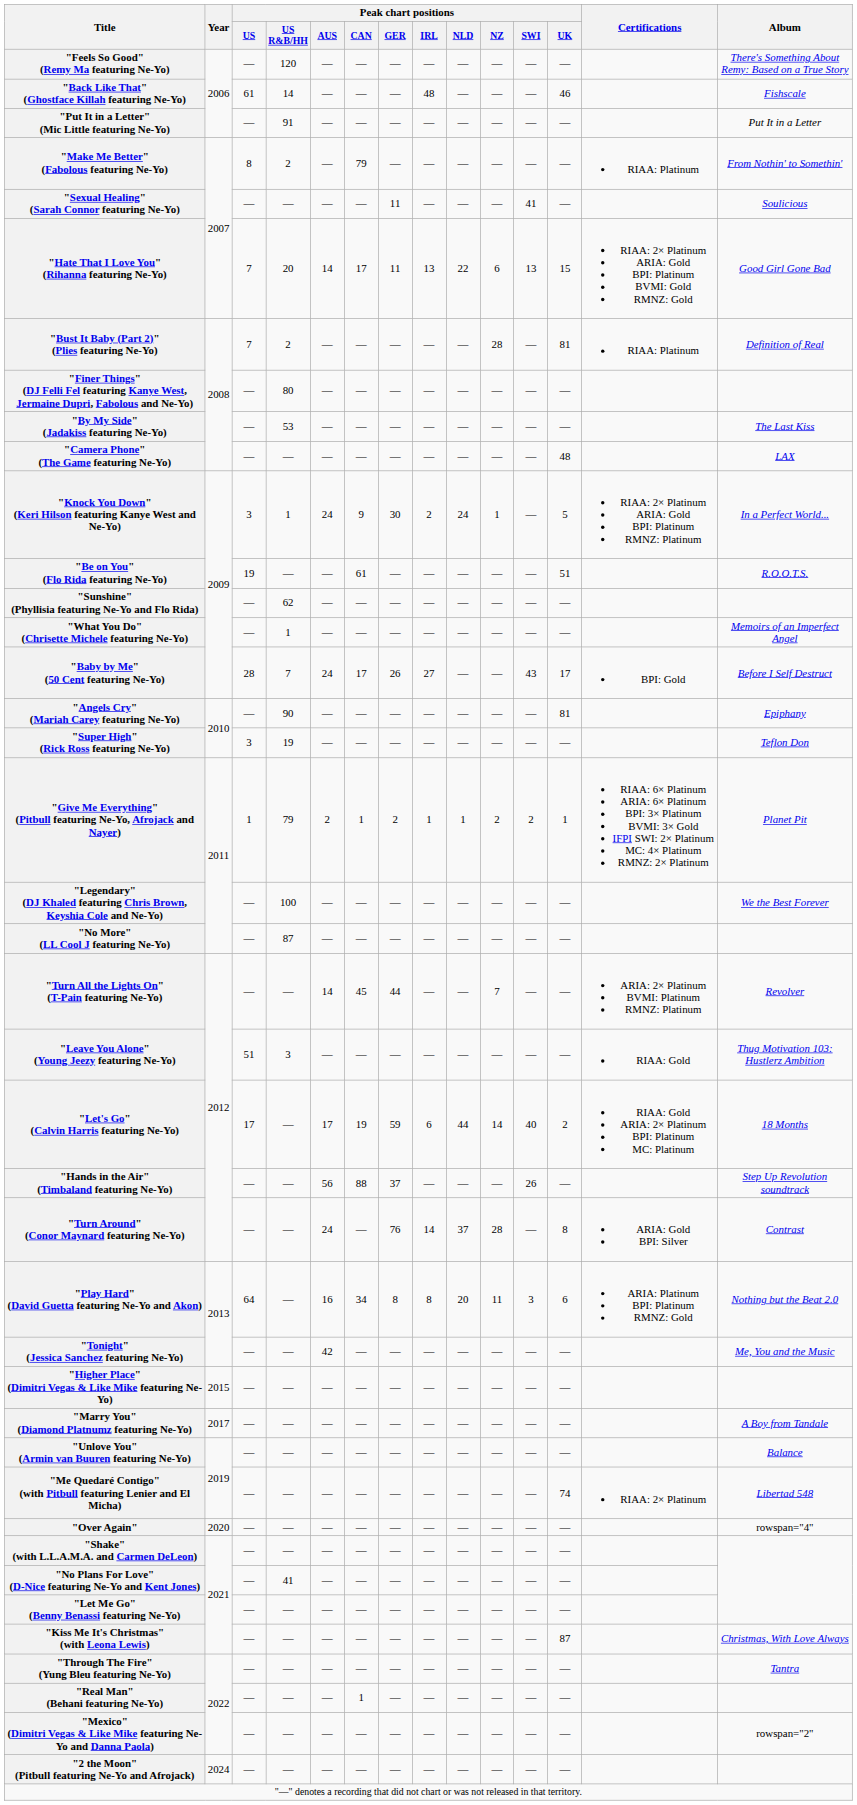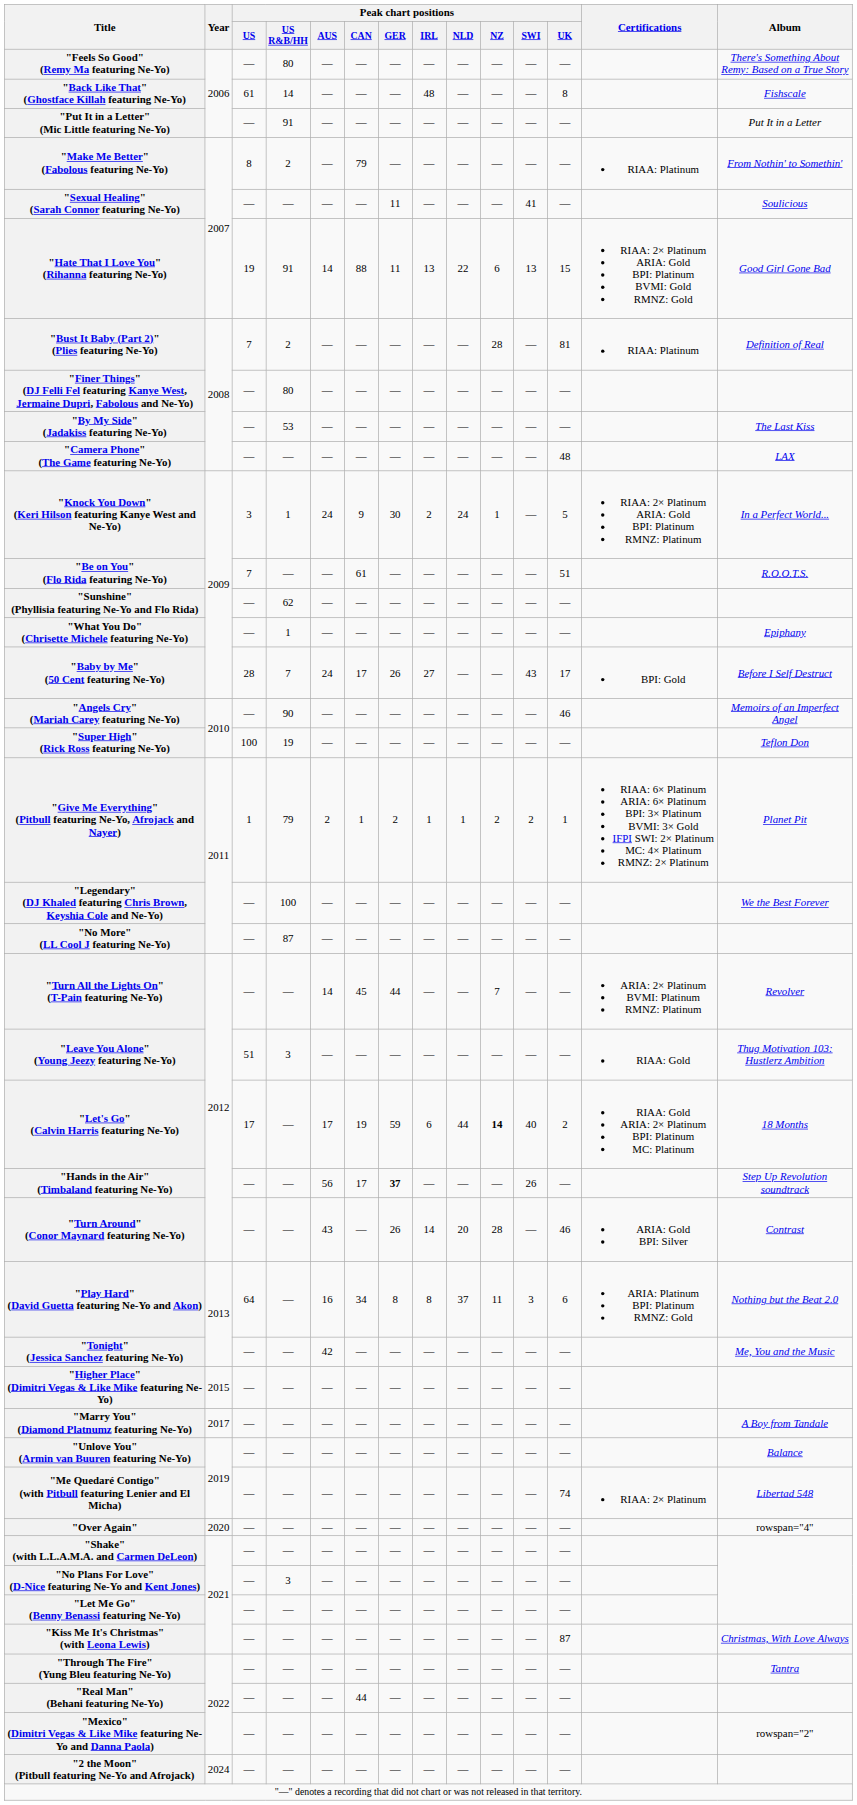(288, 64) 120 -> (288, 64) 80
(565, 93) 46 -> (565, 93) 8
(249, 268) 7 -> (249, 268) 19
(288, 268) 20 -> (288, 268) 91
(361, 268) 17 -> (361, 268) 88
(249, 573) 19 -> (249, 573) 7
(785, 632) Memoirs of an Imperfect Angel -> (785, 632) Epiphany
(565, 713) 81 -> (565, 713) 46
(785, 713) Epiphany -> (785, 713) Memoirs of an Imperfect Angel
(249, 742) 3 -> (249, 742) 100
(497, 1124) normal -> (497, 1124) bold
(361, 1183) 88 -> (361, 1183) 17
(395, 1183) normal -> (395, 1183) bold
(327, 1229) 24 -> (327, 1229) 43
(395, 1229) 76 -> (395, 1229) 26
(463, 1229) 37 -> (463, 1229) 20
(565, 1229) 8 -> (565, 1229) 46
(463, 1299) 20 -> (463, 1299) 37
(288, 1580) 41 -> (288, 1580) 3
(361, 1698) 1 -> (361, 1698) 44
